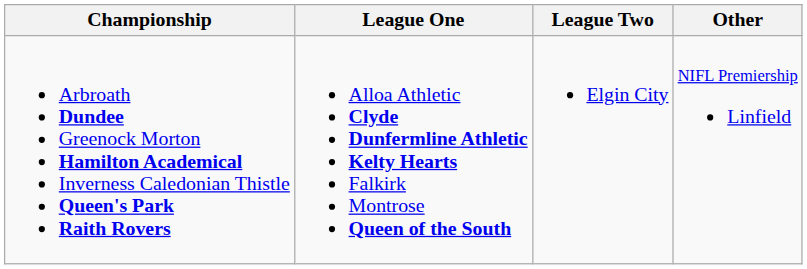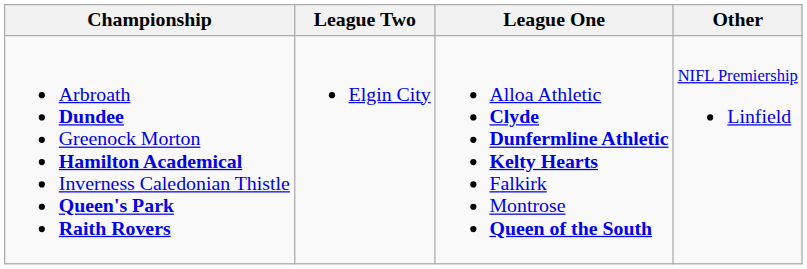columns swapped: (413, 20) <-> (603, 20)
